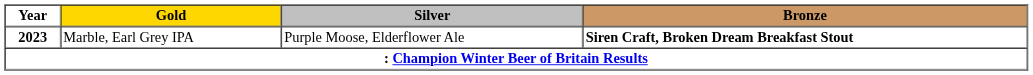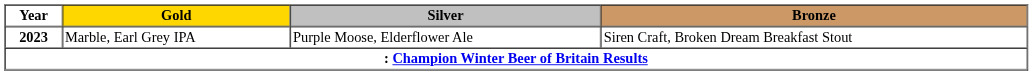(719, 37) bold -> (728, 37) normal
